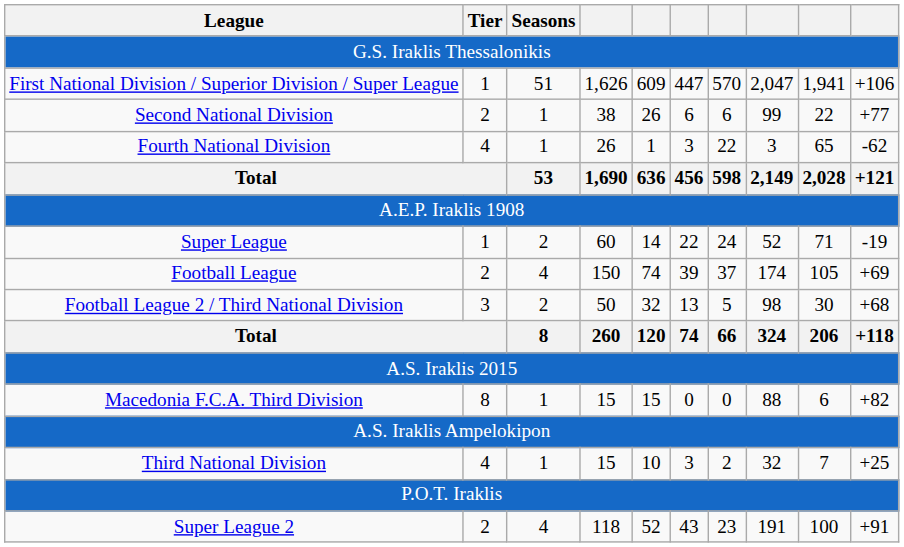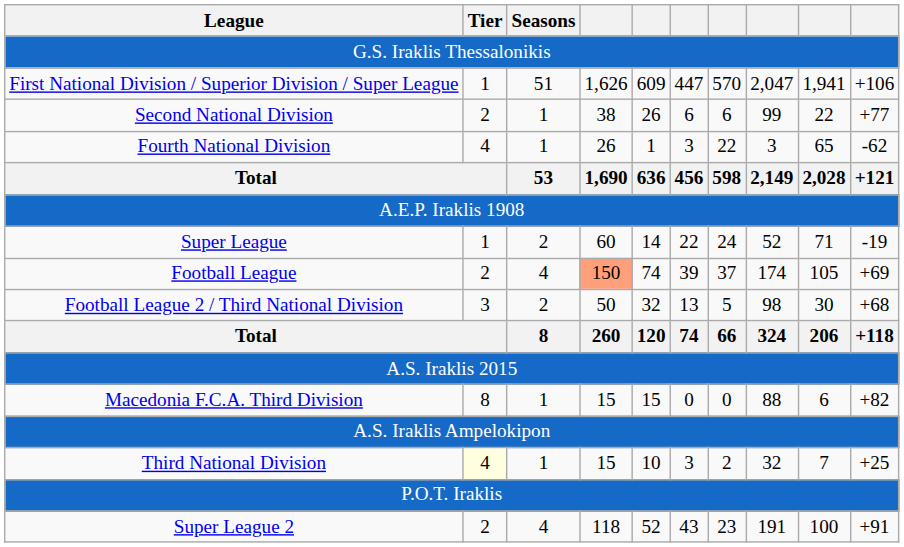(606, 273) no background -> (606, 273) lightsalmon background
(485, 463) no background -> (485, 463) lightyellow background
